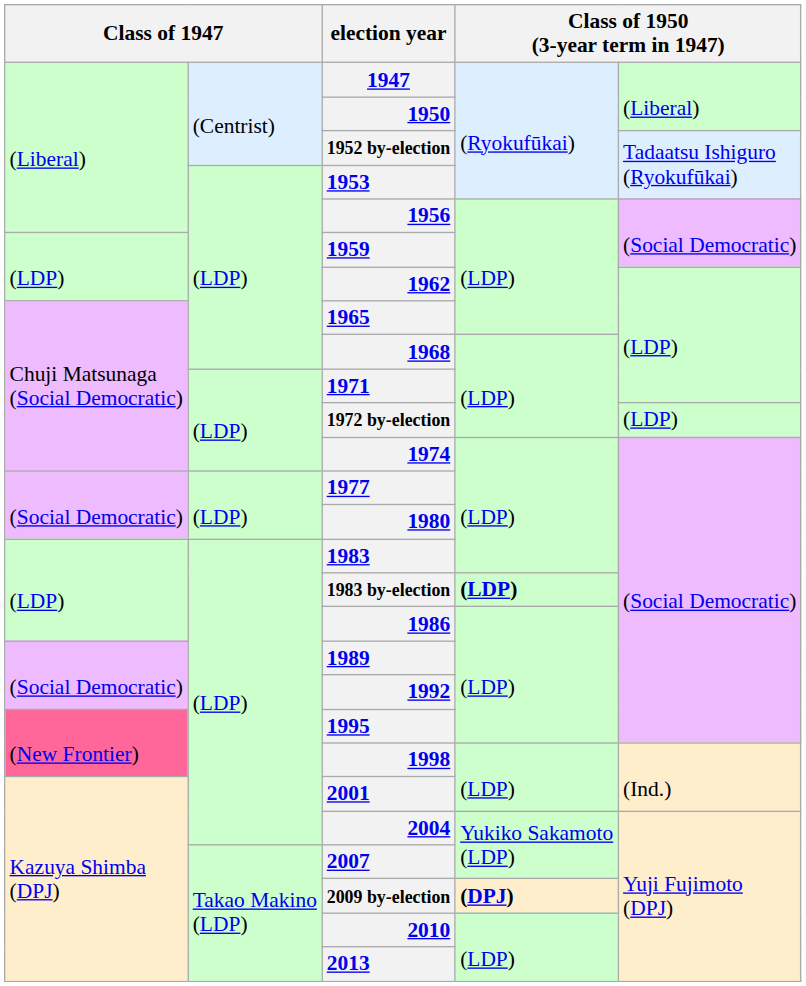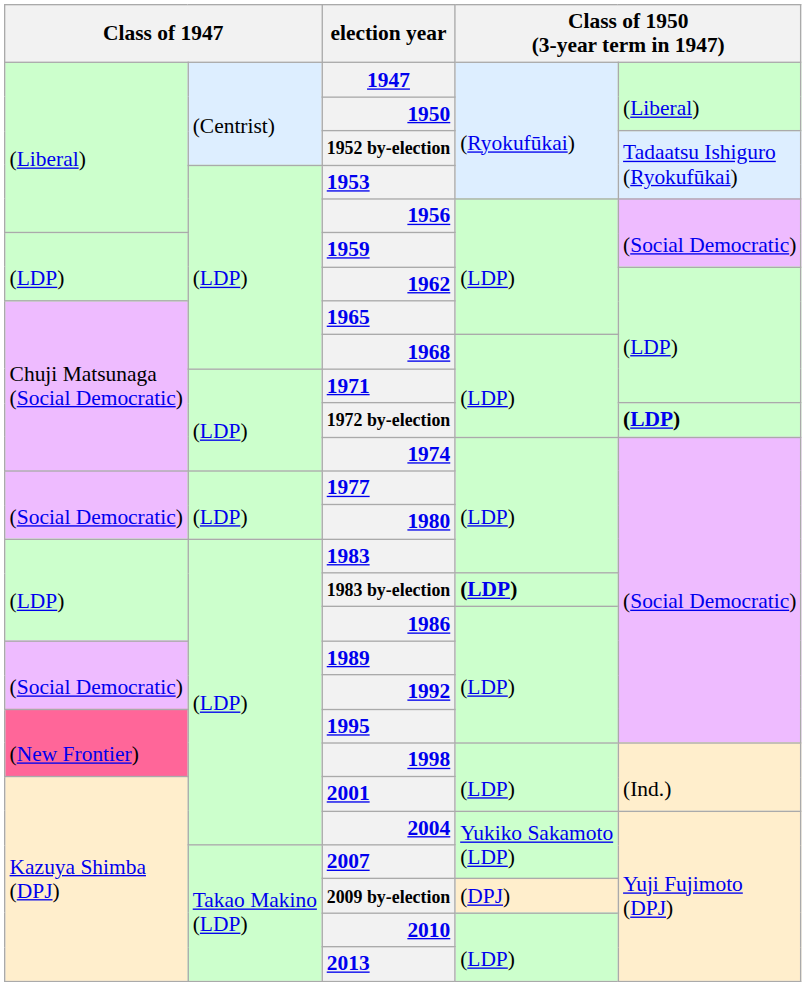(650, 419) normal -> (652, 419) bold
(487, 895) bold -> (485, 895) normal
